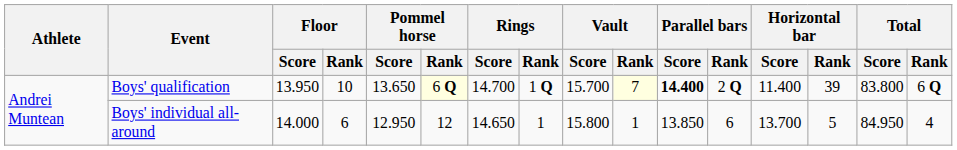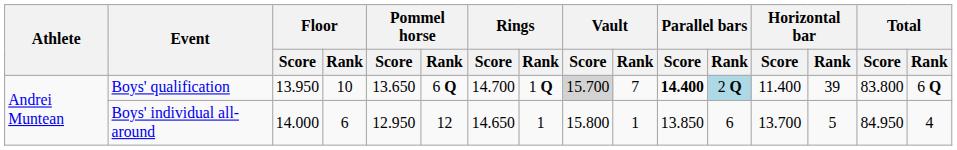(445, 88) lightyellow background -> (445, 88) no background
(588, 88) no background -> (588, 88) lightgrey background
(635, 88) lightyellow background -> (635, 88) no background
(730, 88) no background -> (730, 88) lightblue background
